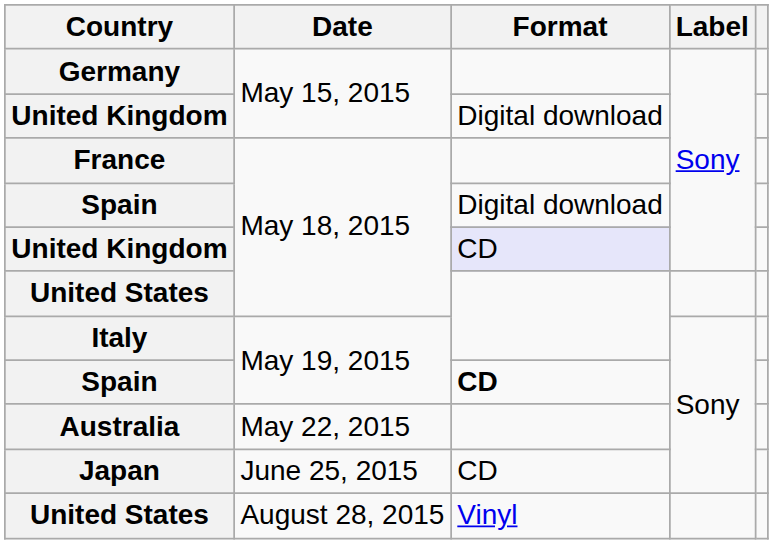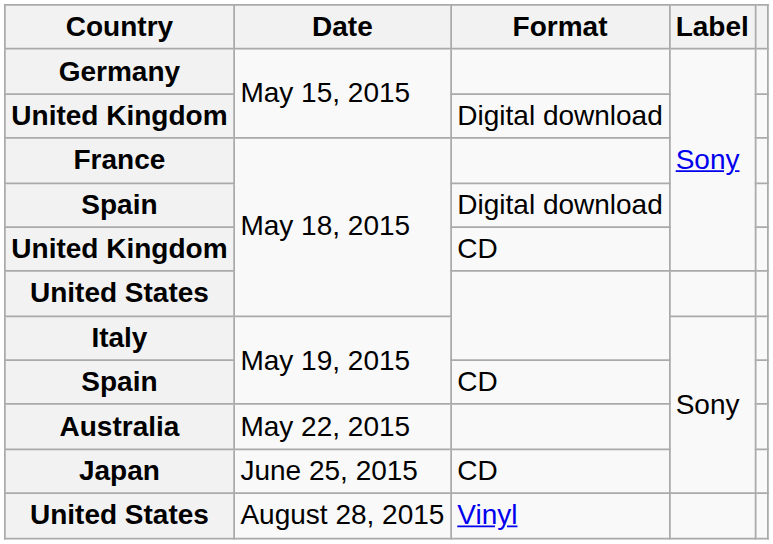(478, 248) lavender background -> (478, 248) no background
(478, 381) bold -> (478, 381) normal
